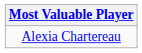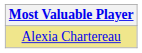(71, 36) no background -> (71, 36) khaki background
